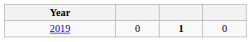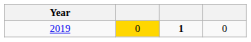(138, 28) no background -> (138, 28) gold background
